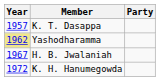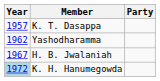(17, 40) khaki background -> (17, 40) no background
(17, 69) no background -> (17, 69) lightblue background
